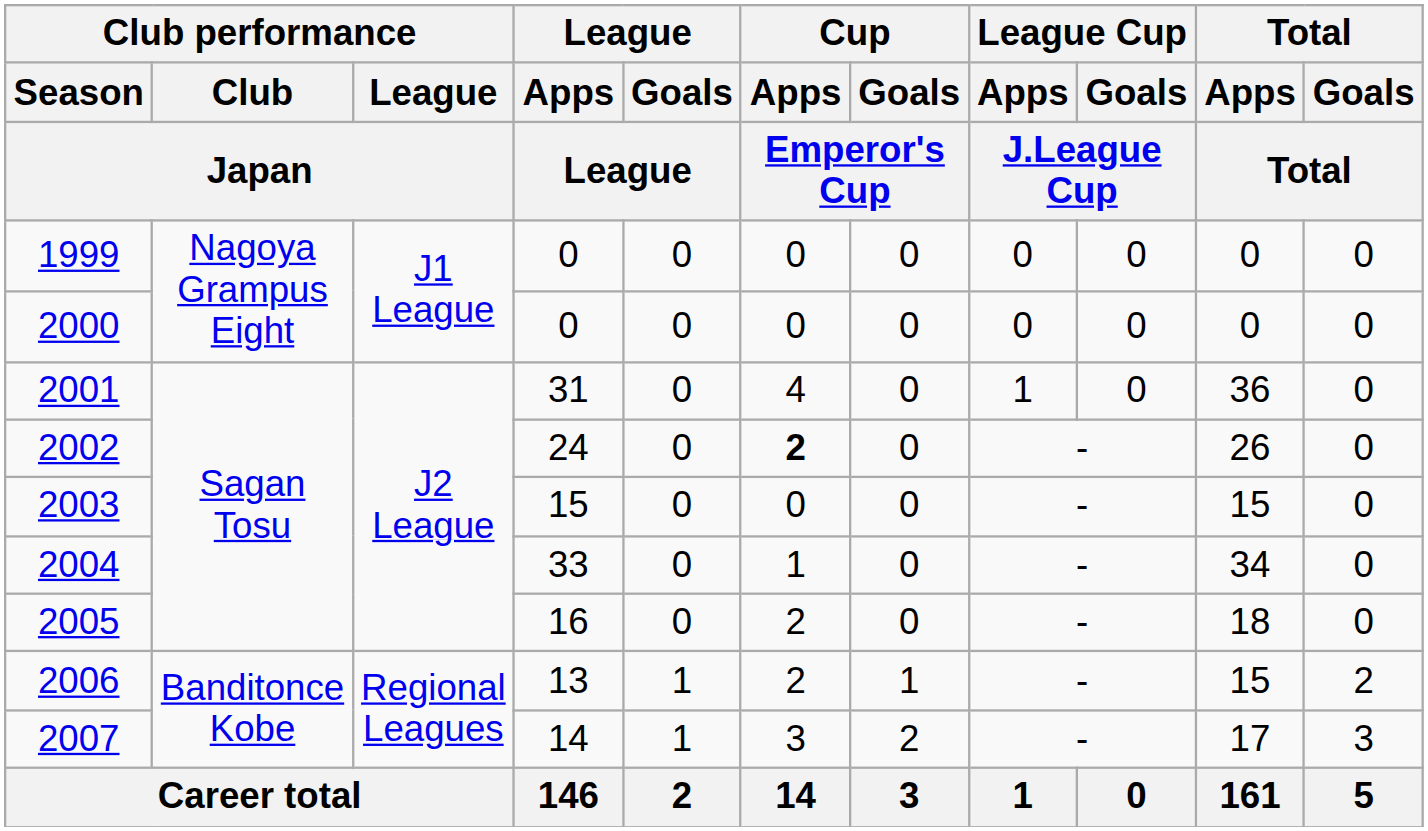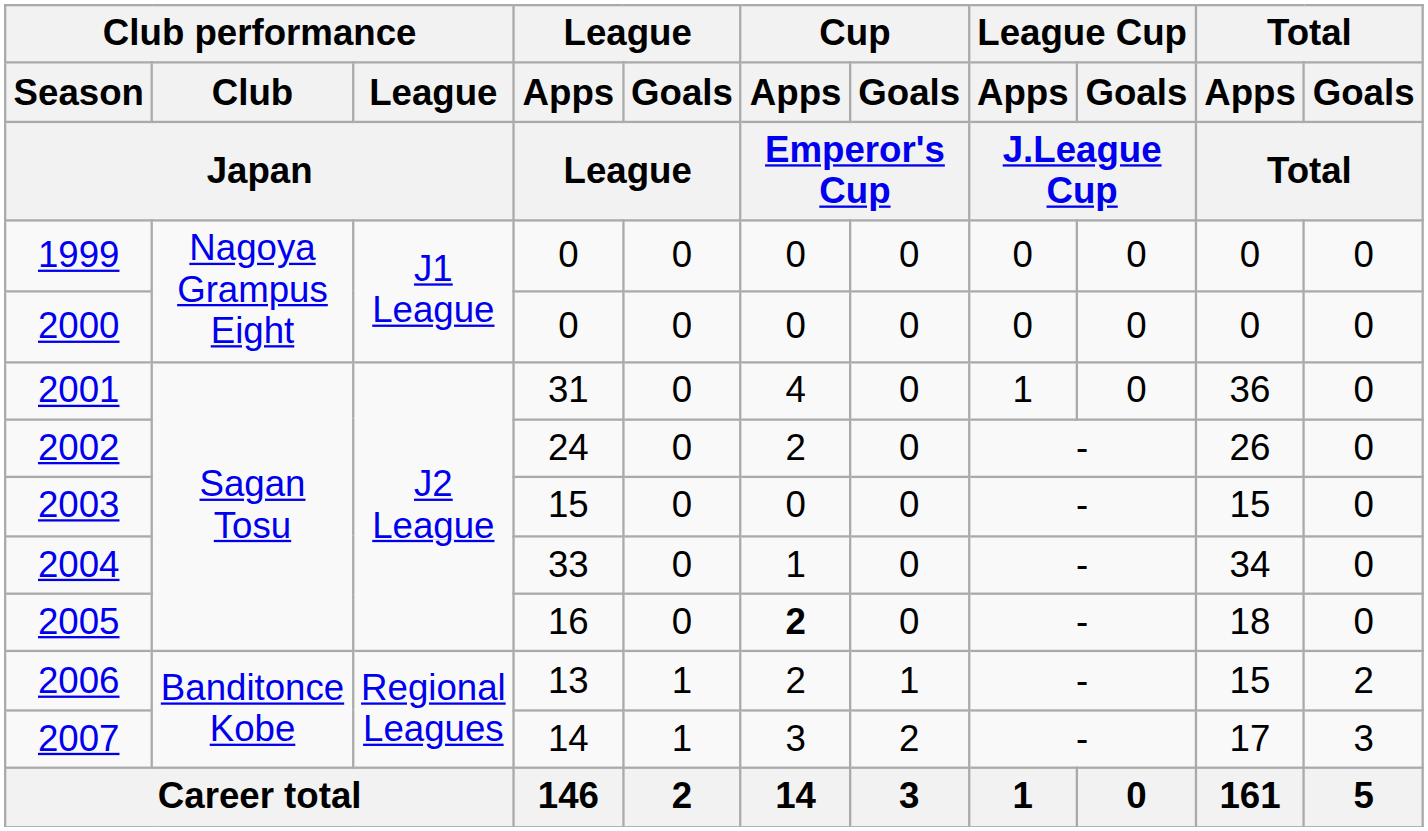(796, 447) bold -> (796, 447) normal
(796, 622) normal -> (796, 622) bold
